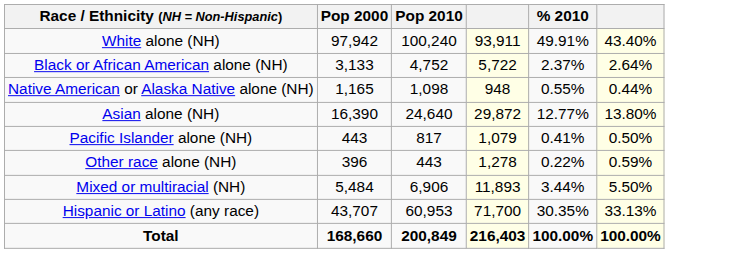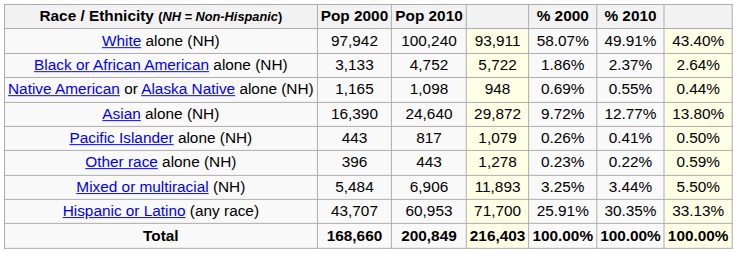+ column: (563, 16)
